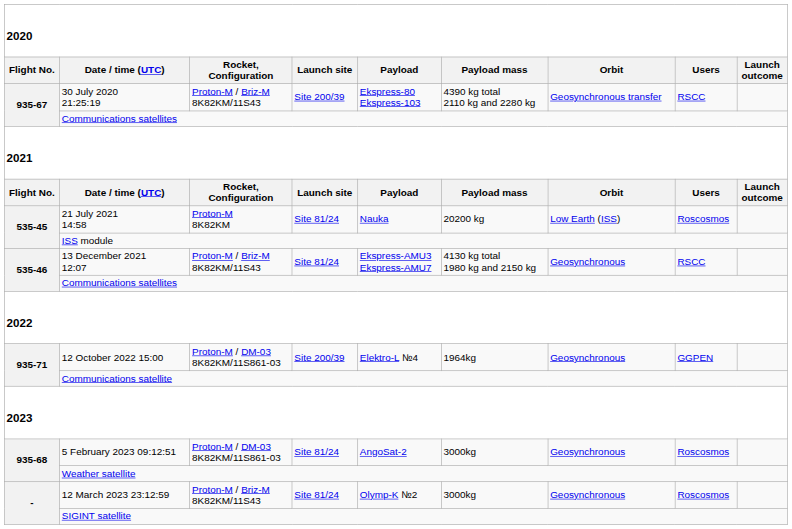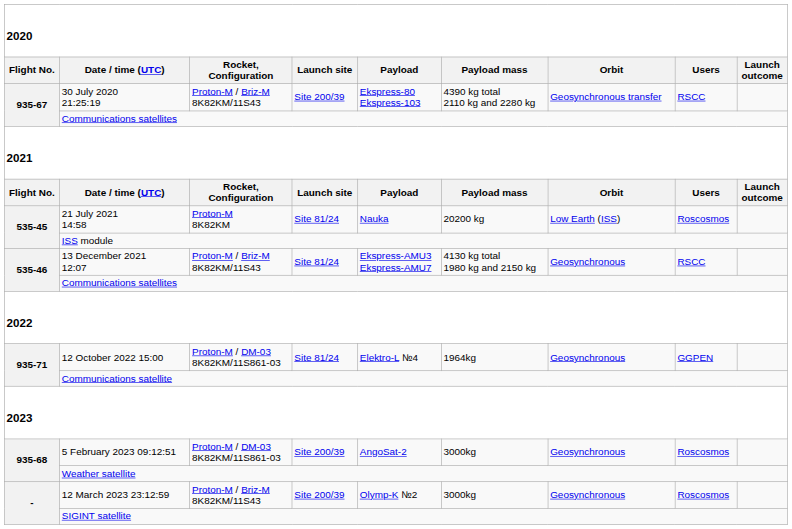(319, 357) Site 200/39 -> (317, 357) Site 81/24
(317, 452) Site 81/24 -> (319, 452) Site 200/39
(317, 495) Site 81/24 -> (319, 495) Site 200/39
